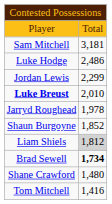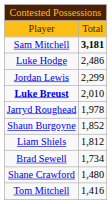(93, 45) normal -> (93, 45) bold
(93, 142) lightgrey background -> (93, 142) no background
(93, 158) bold -> (93, 158) normal
